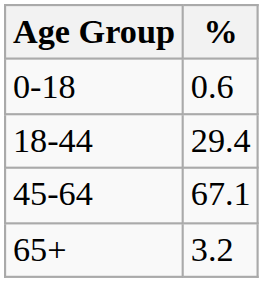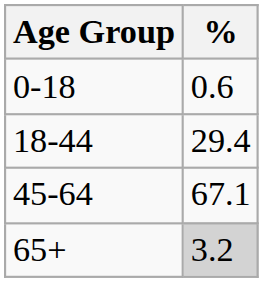(212, 248) no background -> (212, 248) lightgrey background
